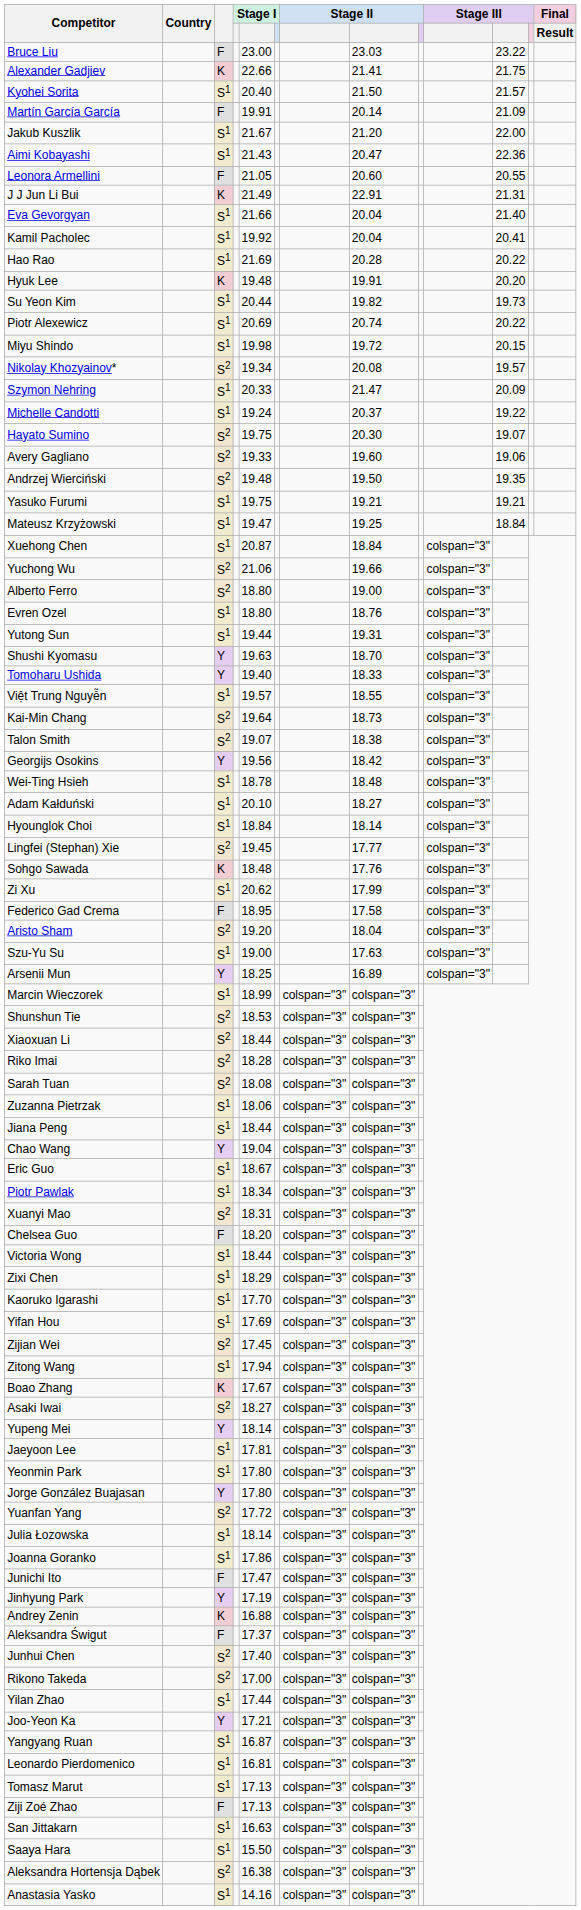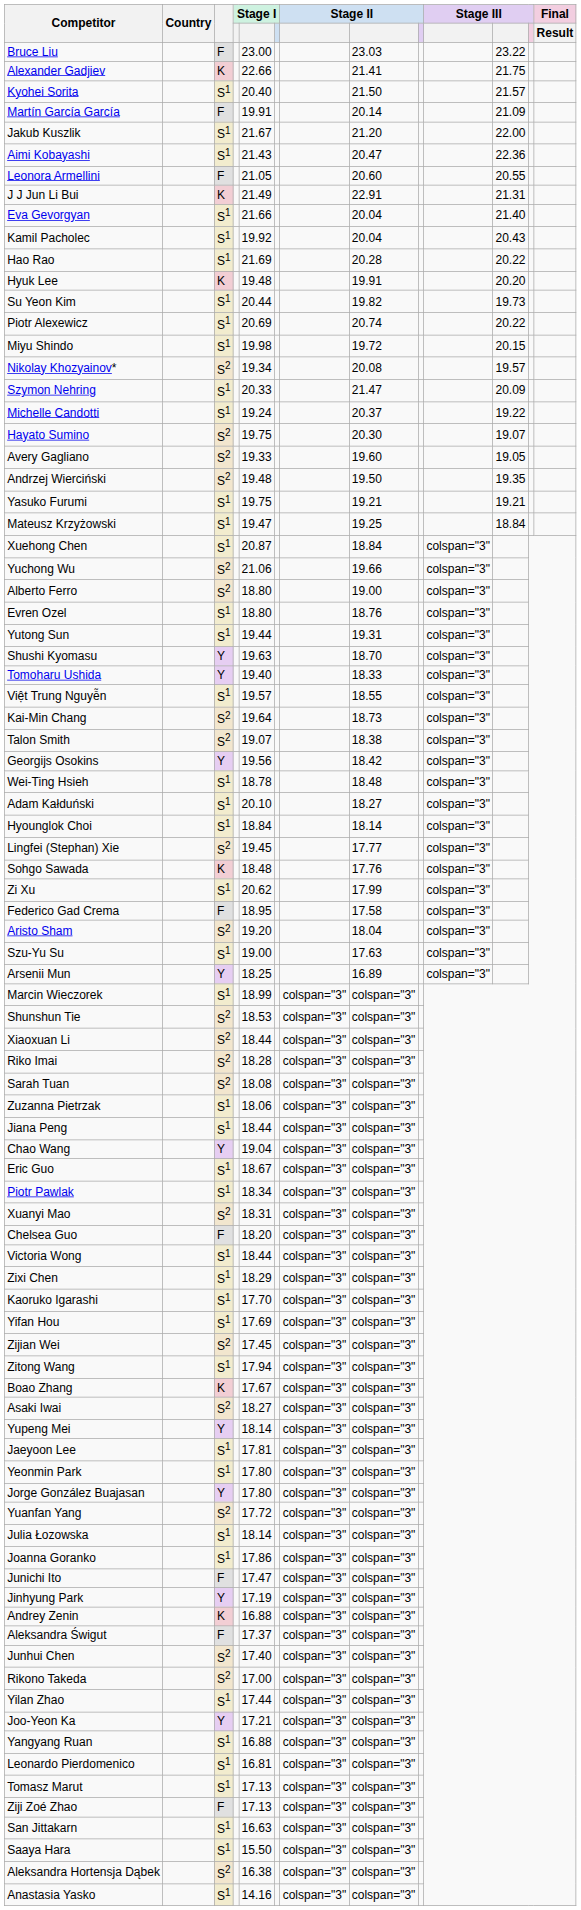(511, 237) 20.41 -> (511, 237) 20.43
(511, 457) 19.06 -> (511, 457) 19.05
(257, 1742) 16.87 -> (257, 1742) 16.88
